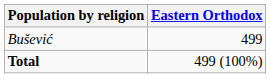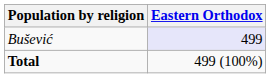(252, 38) no background -> (252, 38) lavender background
